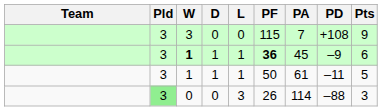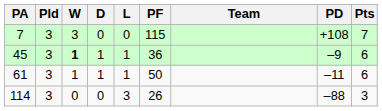columns swapped: (77, 14) <-> (301, 14)
(365, 34) 9 -> (365, 34) 7
(270, 55) bold -> (155, 55) normal
(365, 75) 5 -> (365, 75) 6
(163, 95) lightgreen background -> (49, 95) no background
